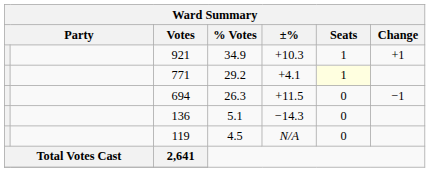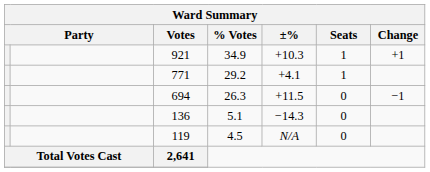(344, 75) lightyellow background -> (344, 75) no background
